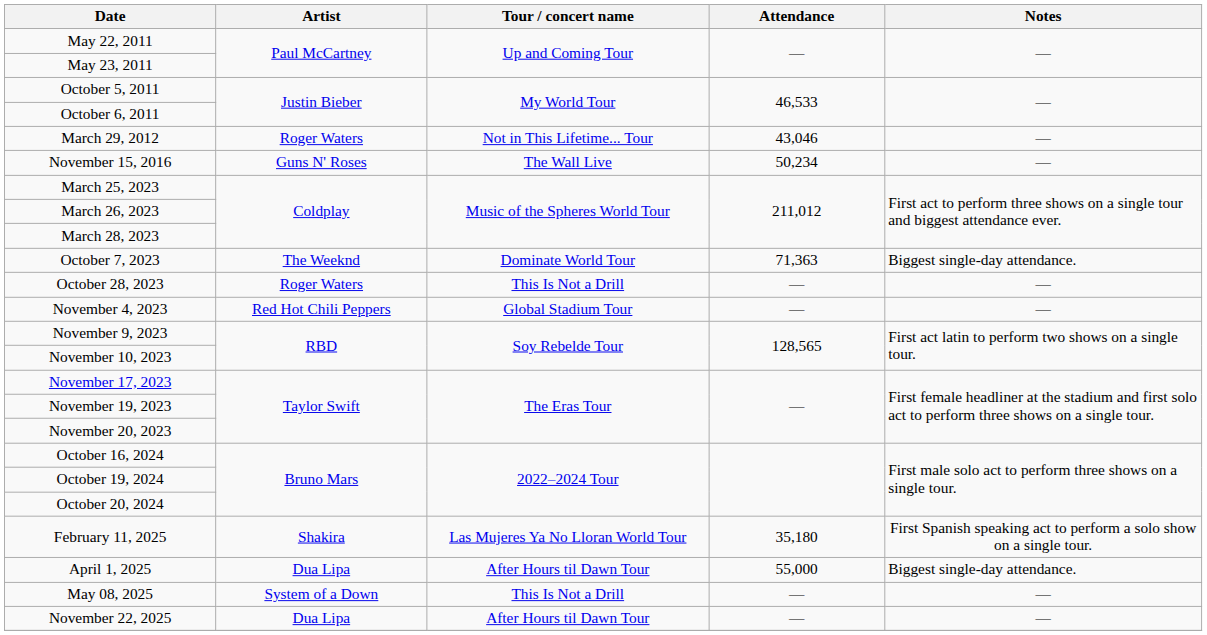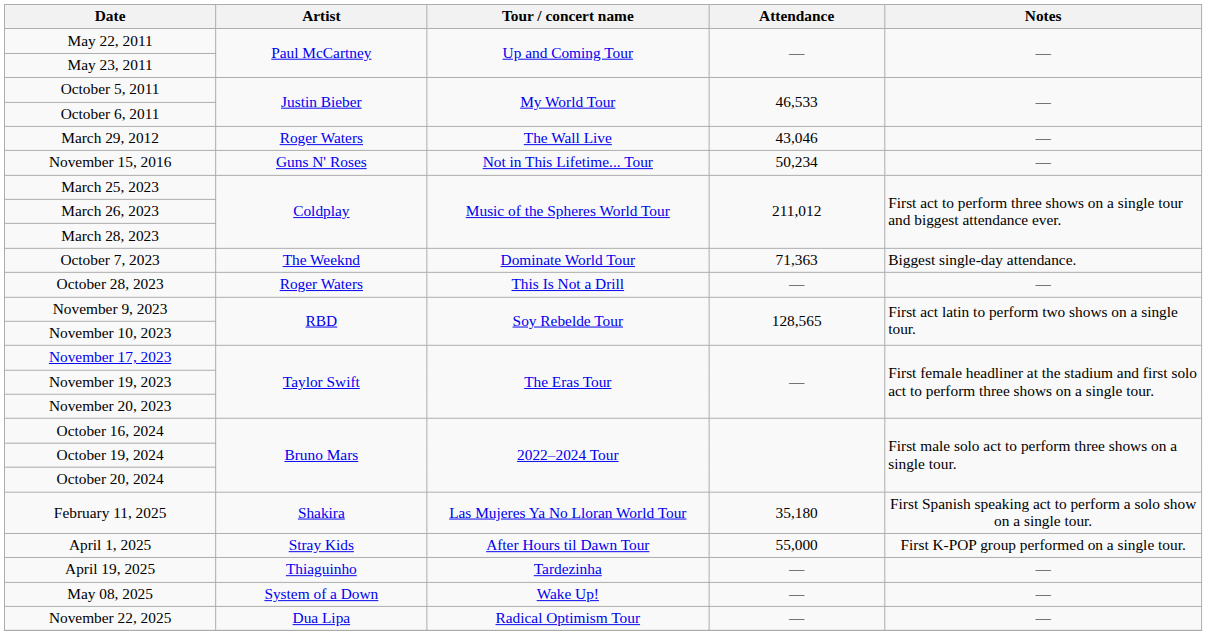(568, 138) Not in This Lifetime... Tour -> (568, 138) The Wall Live
(568, 162) The Wall Live -> (568, 162) Not in This Lifetime... Tour
- row: (110, 308)
(321, 569) Dua Lipa -> (321, 545) Stray Kids
(982, 569) Biggest single-day attendance. -> (1043, 545) First K-POP group performed on a single tour.
+ row: (110, 569)
(568, 594) This Is Not a Drill -> (568, 594) Wake Up!
(568, 618) After Hours til Dawn Tour -> (568, 618) Radical Optimism Tour
